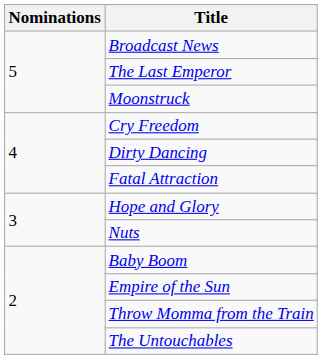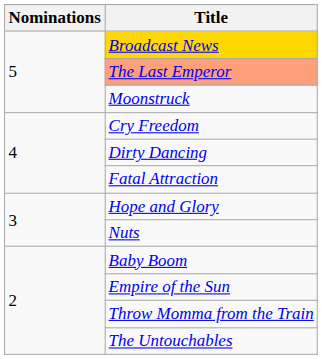(164, 44) no background -> (164, 44) gold background
(170, 71) no background -> (170, 71) lightsalmon background
